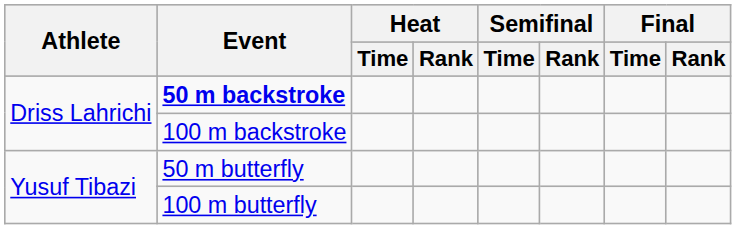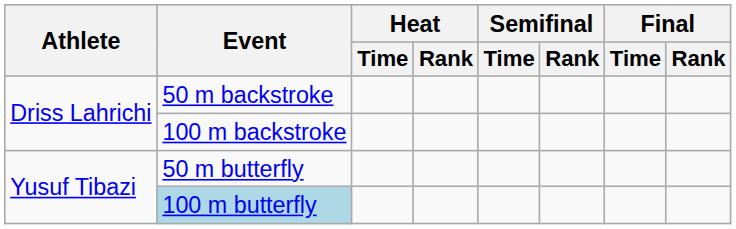(254, 95) bold -> (248, 95) normal
(240, 206) no background -> (240, 206) lightblue background
